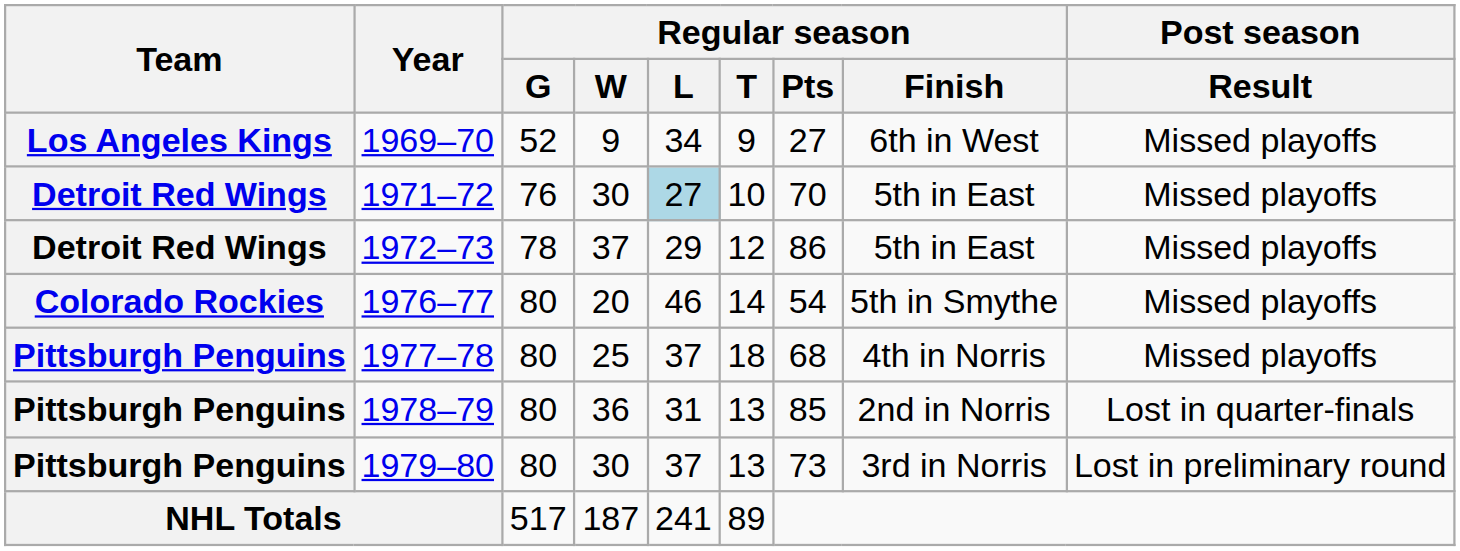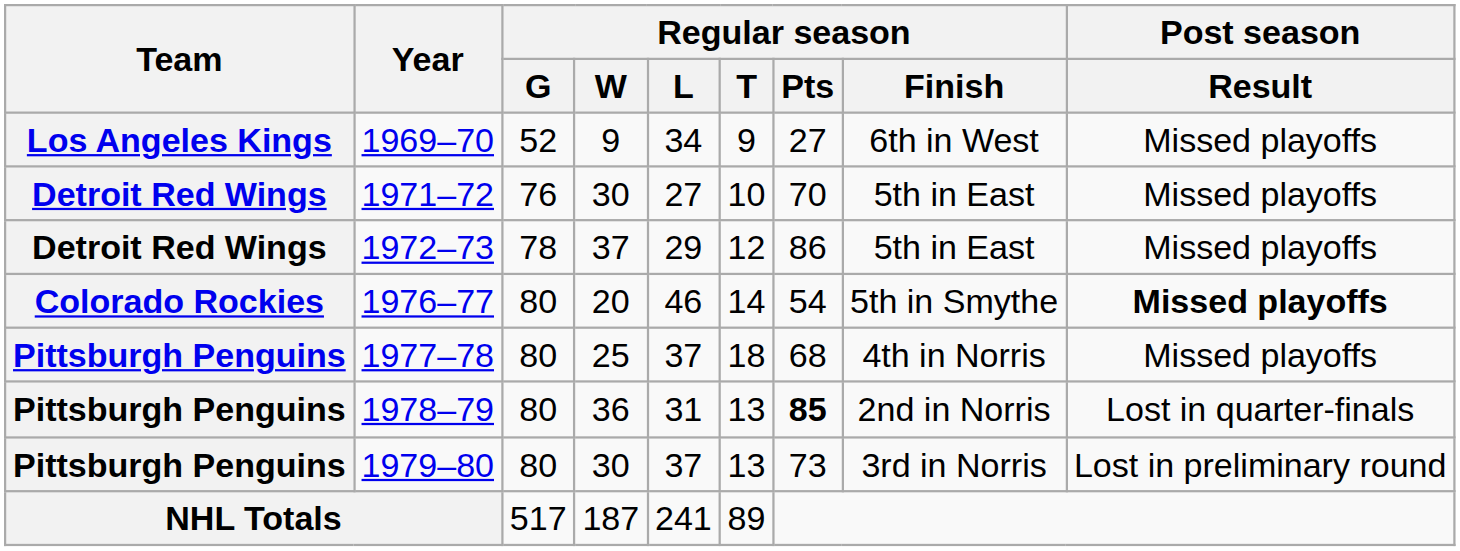(683, 194) lightblue background -> (683, 194) no background
(1260, 302) normal -> (1260, 302) bold
(808, 410) normal -> (808, 410) bold
